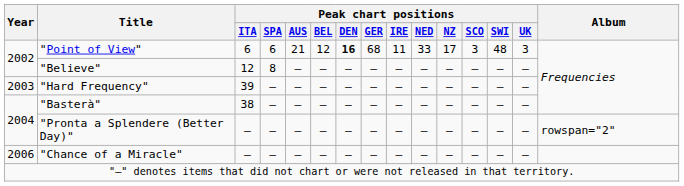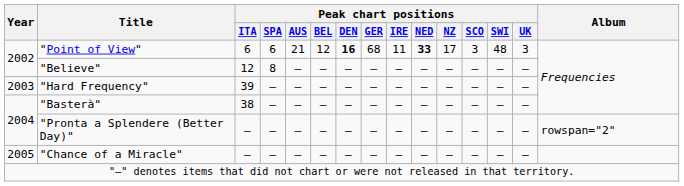(424, 49) normal -> (424, 49) bold
(21, 154) 2006 -> (21, 154) 2005
